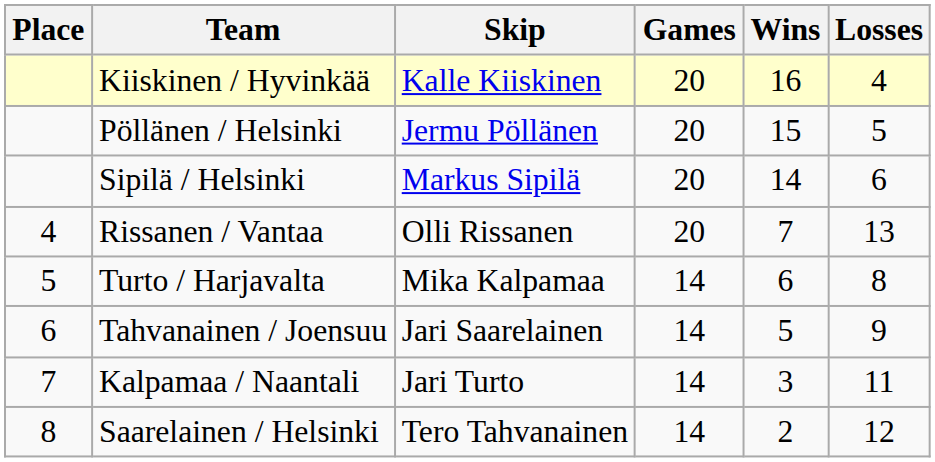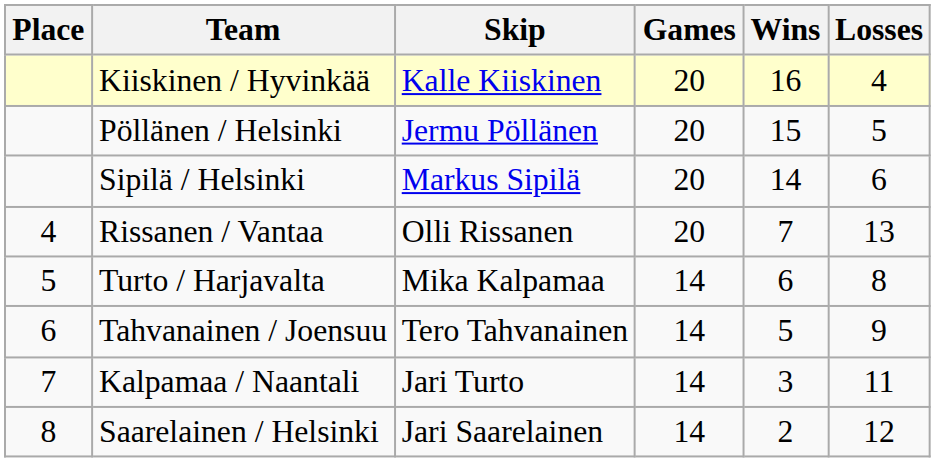(502, 331) Jari Saarelainen -> (515, 331) Tero Tahvanainen
(515, 431) Tero Tahvanainen -> (502, 431) Jari Saarelainen
